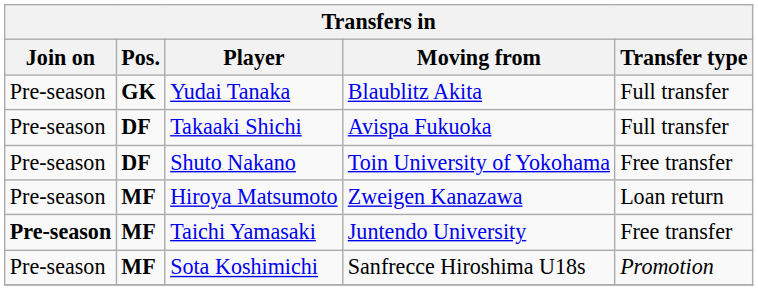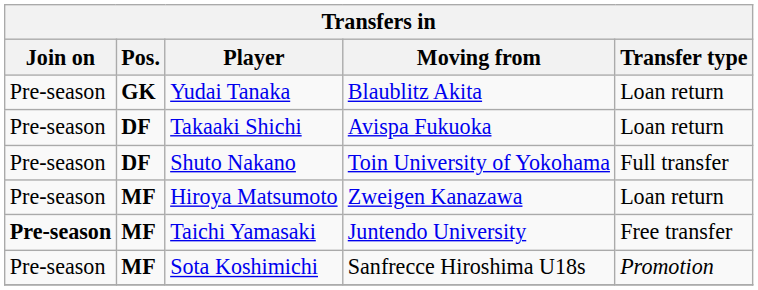(674, 92) Full transfer -> (672, 92) Loan return
(674, 127) Full transfer -> (672, 127) Loan return
(676, 162) Free transfer -> (674, 162) Full transfer
